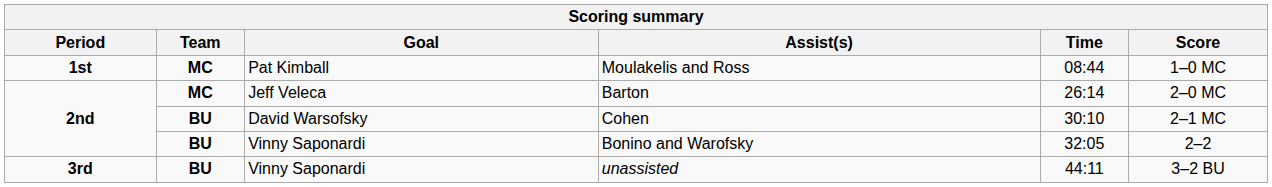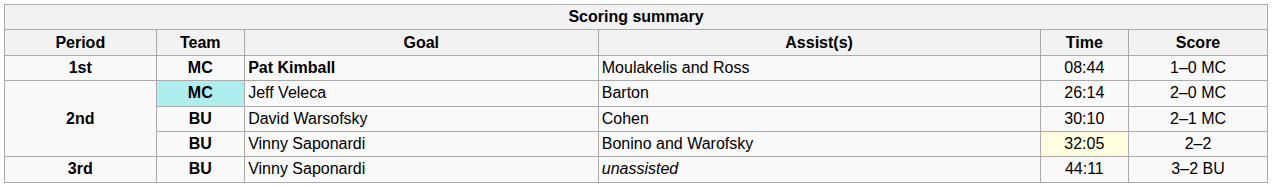(289, 67) normal -> (292, 67) bold
(200, 93) no background -> (200, 93) paleturquoise background
(1084, 144) no background -> (1084, 144) lightyellow background
